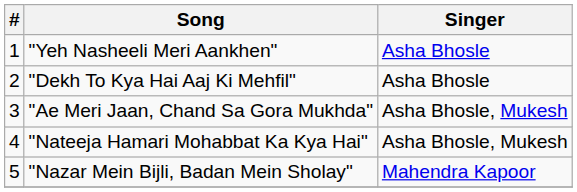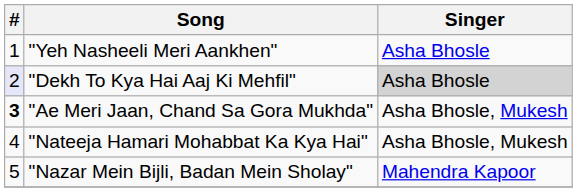(14, 80) no background -> (14, 80) lavender background
(436, 80) no background -> (436, 80) lightgrey background
(14, 111) normal -> (14, 111) bold
